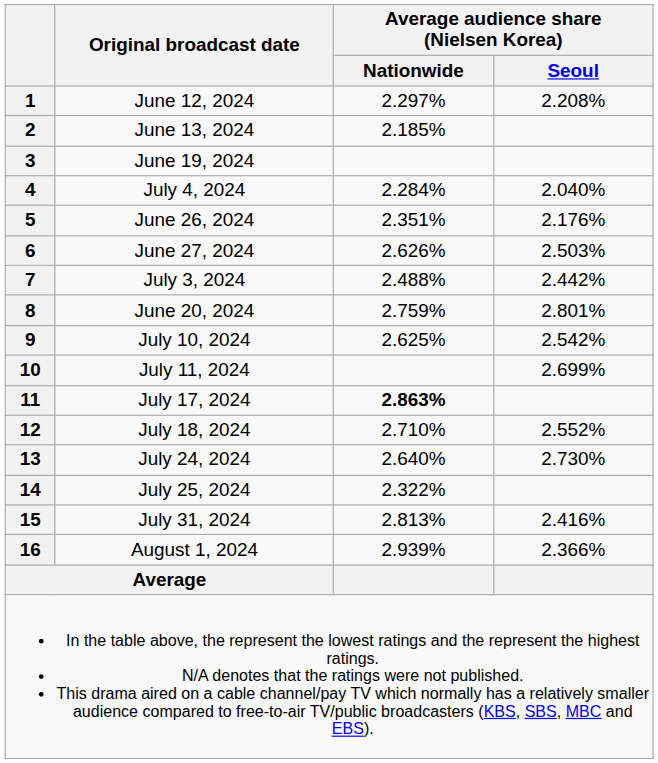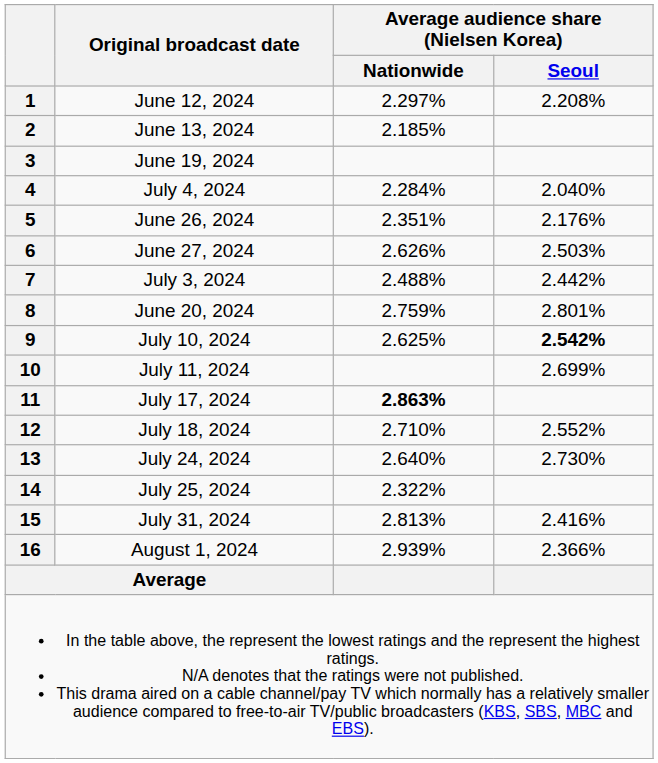(573, 340) normal -> (573, 340) bold
